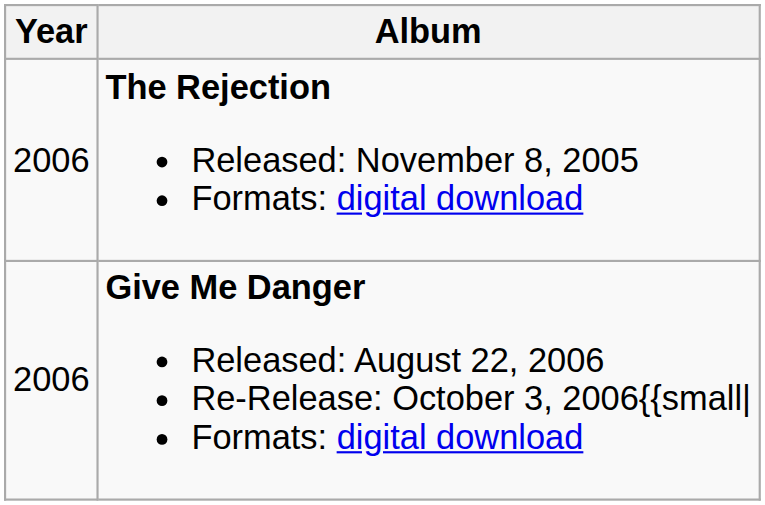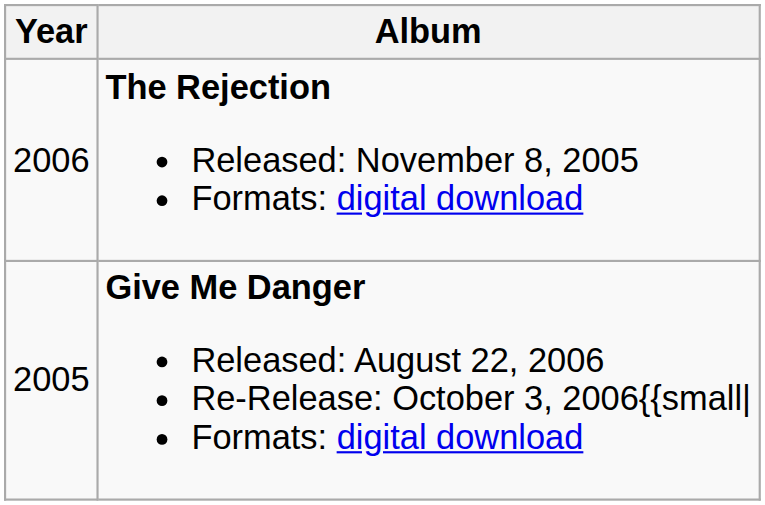(51, 379) 2006 -> (51, 379) 2005
